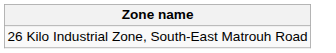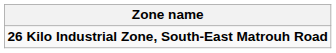(158, 36) normal -> (168, 36) bold
